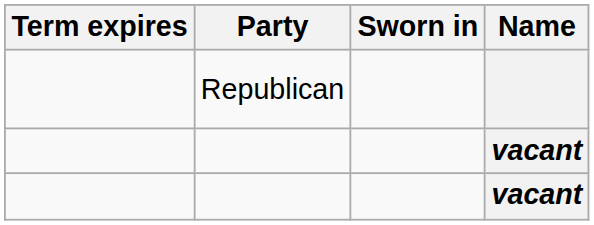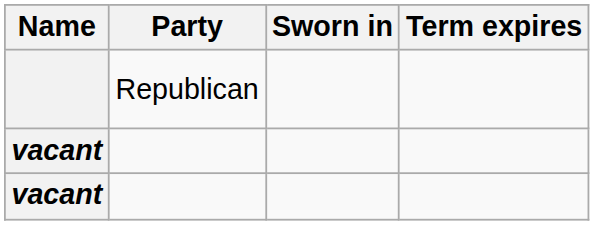columns swapped: (537, 27) <-> (100, 27)
